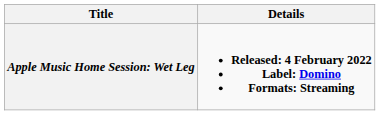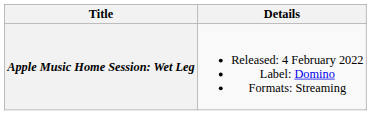(286, 74) bold -> (282, 74) normal
